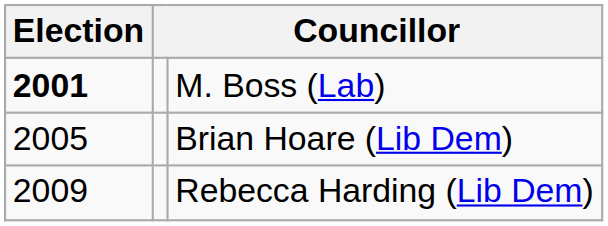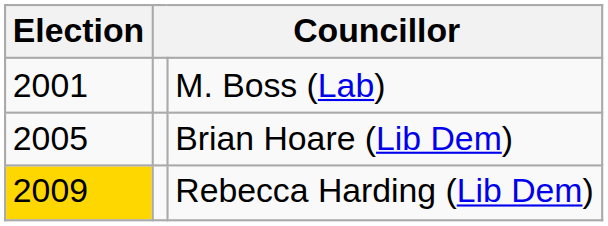(50, 84) bold -> (50, 84) normal
(50, 191) no background -> (50, 191) gold background
